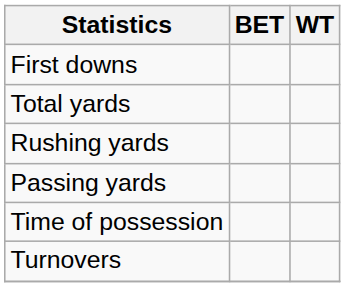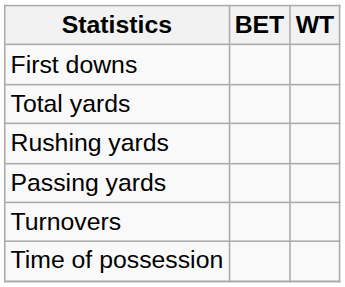rows swapped: (66, 260) <-> (117, 221)
